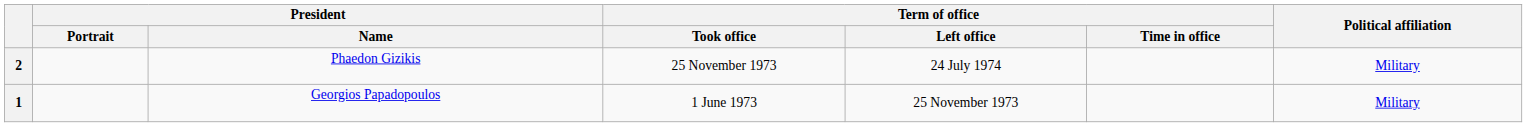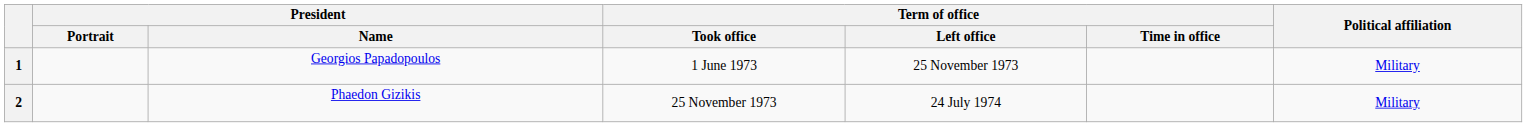rows swapped: (19, 102) <-> (19, 66)
